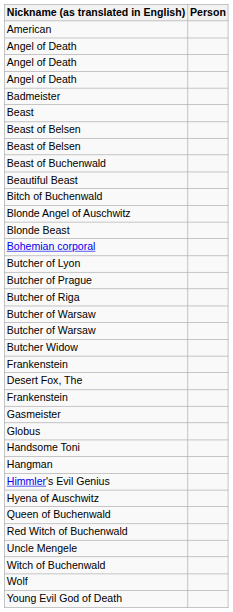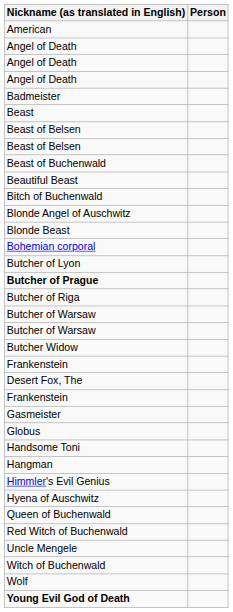(49, 280) normal -> (53, 280) bold
(64, 599) normal -> (68, 599) bold
